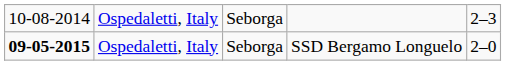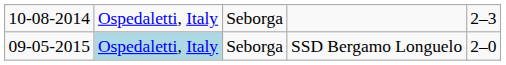(49, 45) bold -> (49, 45) normal
(158, 45) no background -> (158, 45) lightblue background
